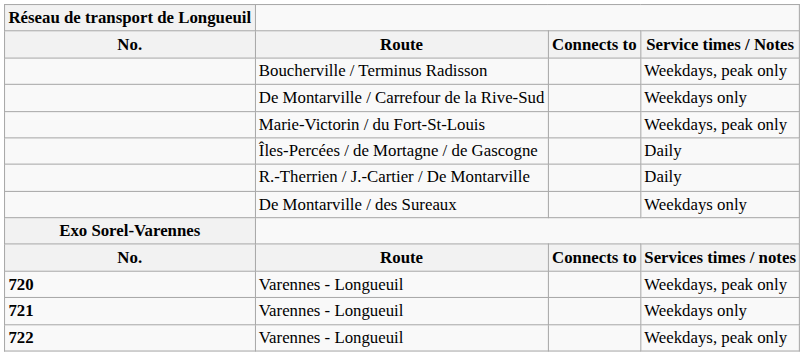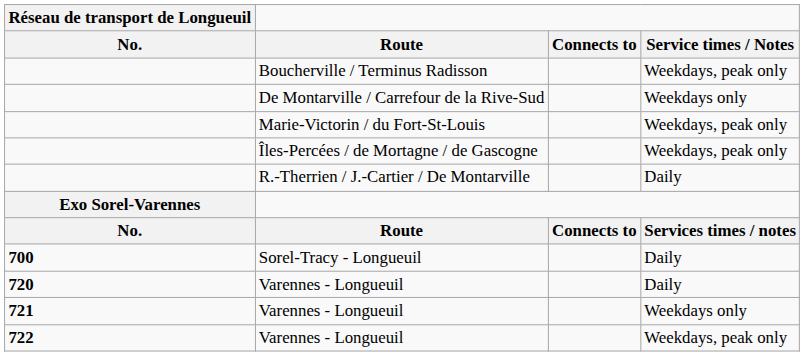(663, 151) Daily -> (716, 151) Weekdays, peak only
- row: (130, 204)
+ row: (21, 257)
(716, 284) Weekdays, peak only -> (663, 284) Daily
